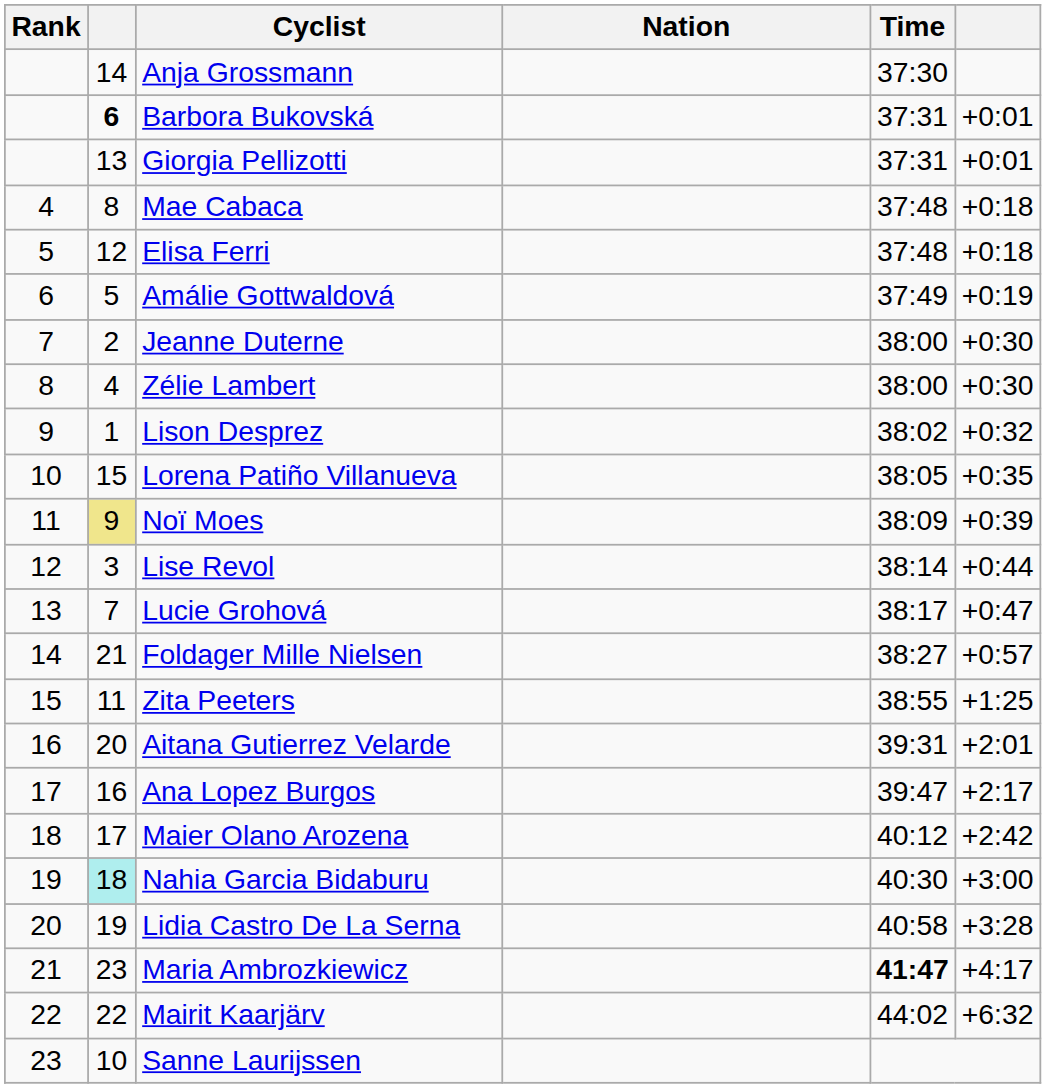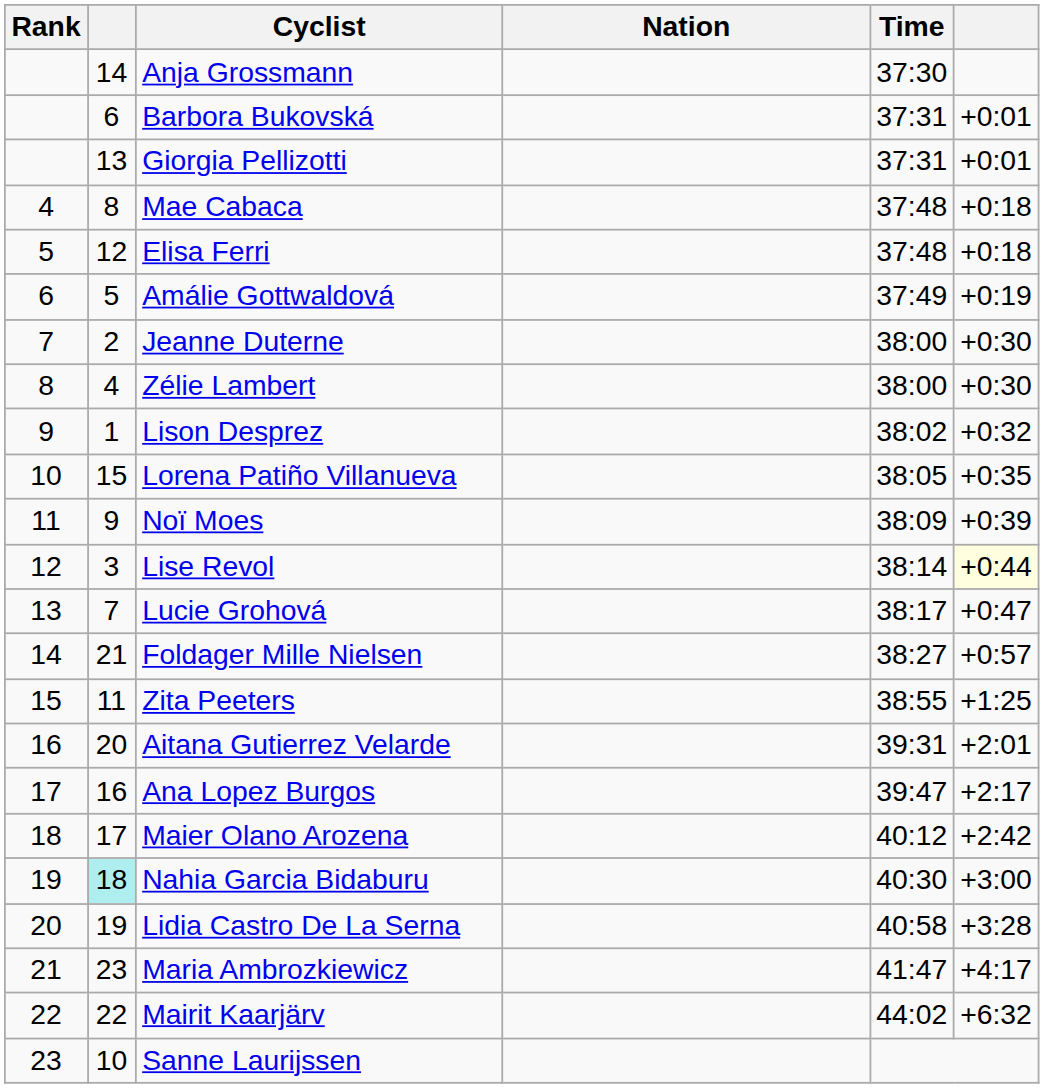(111, 116) bold -> (111, 116) normal
(111, 521) khaki background -> (111, 521) no background
(998, 565) no background -> (996, 565) lightyellow background
(912, 970) bold -> (912, 970) normal
